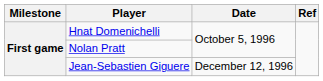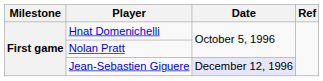(244, 66) no background -> (244, 66) lavender background
